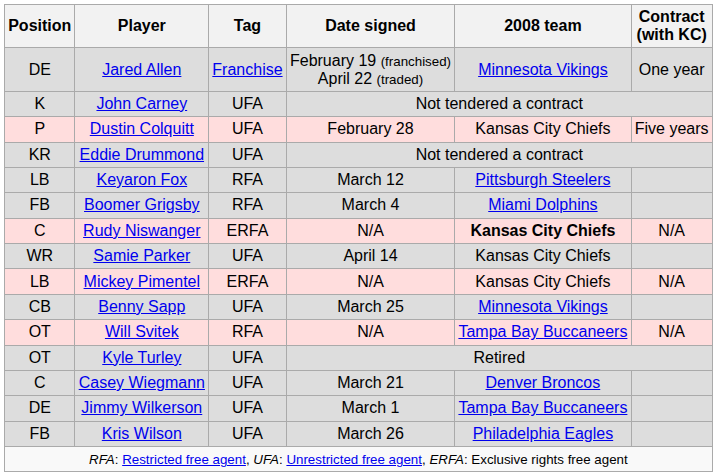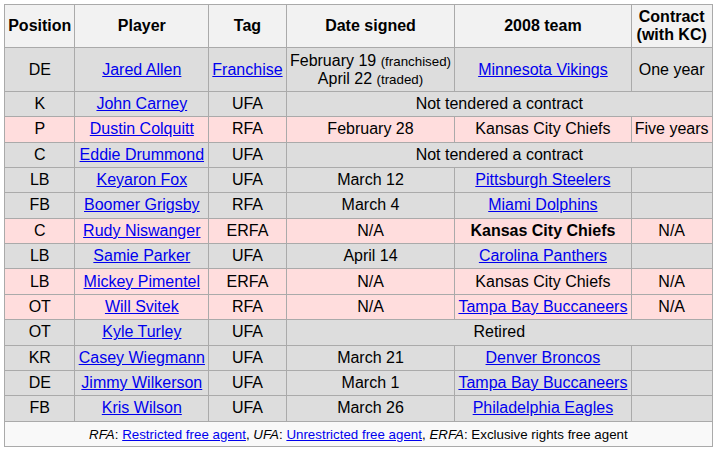(247, 129) UFA -> (247, 129) RFA
(40, 154) KR -> (40, 154) C
(247, 180) RFA -> (247, 180) UFA
(40, 256) WR -> (40, 256) LB
(543, 256) Kansas City Chiefs -> (543, 256) Carolina Panthers
- row: (142, 306)
(40, 383) C -> (40, 357) KR
